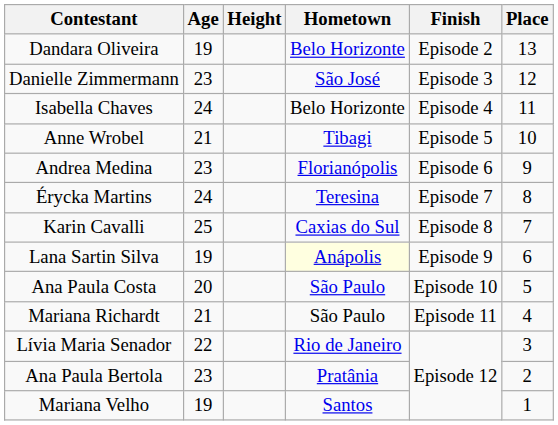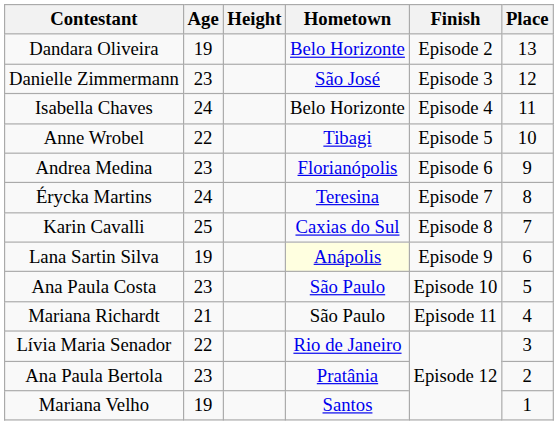(203, 138) 21 -> (203, 138) 22
(203, 286) 20 -> (203, 286) 23
